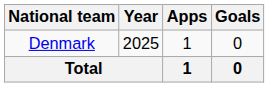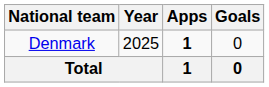(187, 43) normal -> (187, 43) bold
